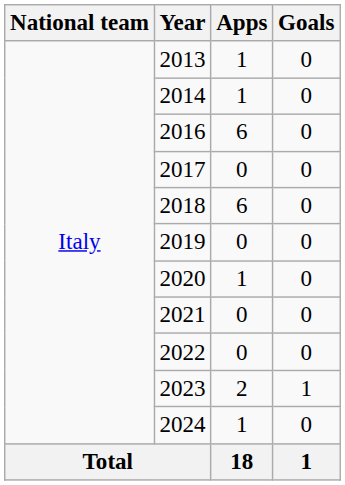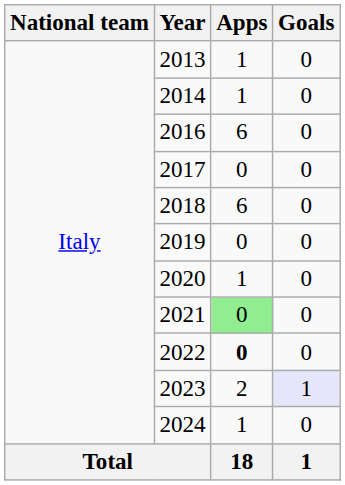(242, 315) no background -> (242, 315) lightgreen background
(242, 351) normal -> (242, 351) bold
(306, 388) no background -> (306, 388) lavender background
